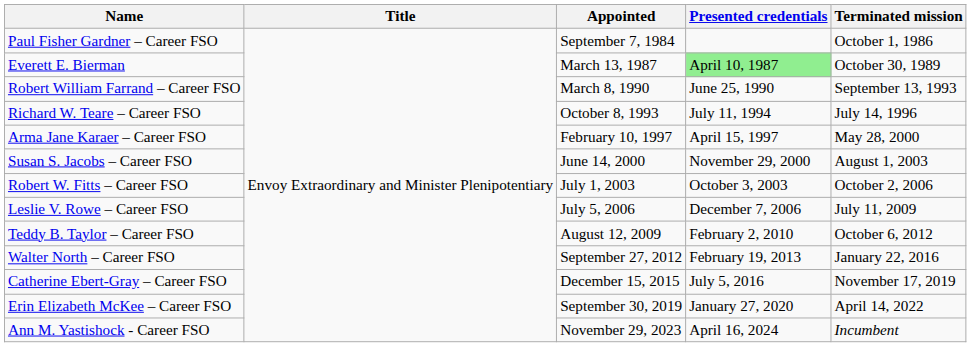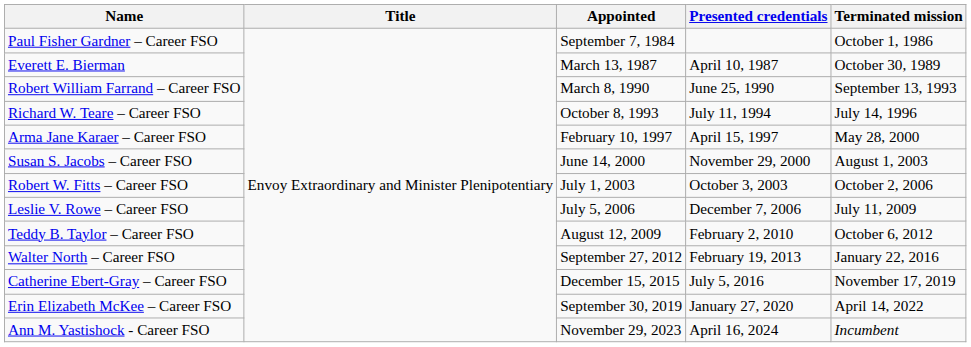(734, 64) lightgreen background -> (734, 64) no background
